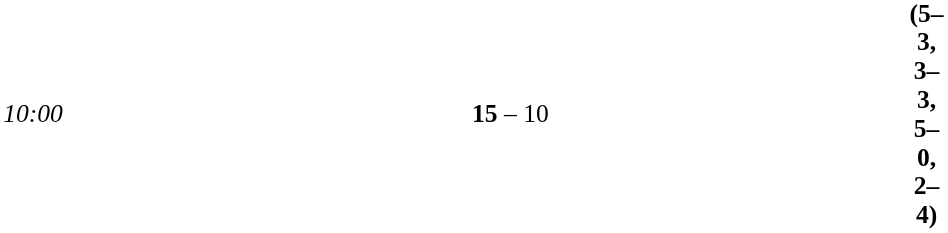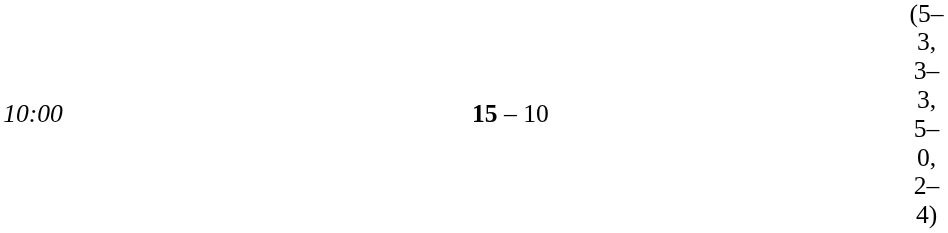(927, 114) bold -> (927, 114) normal
